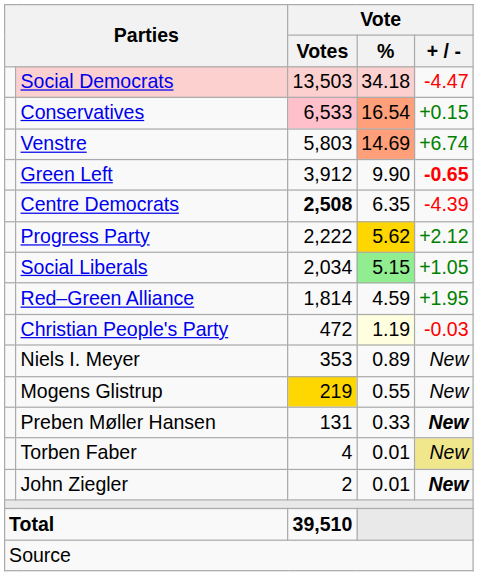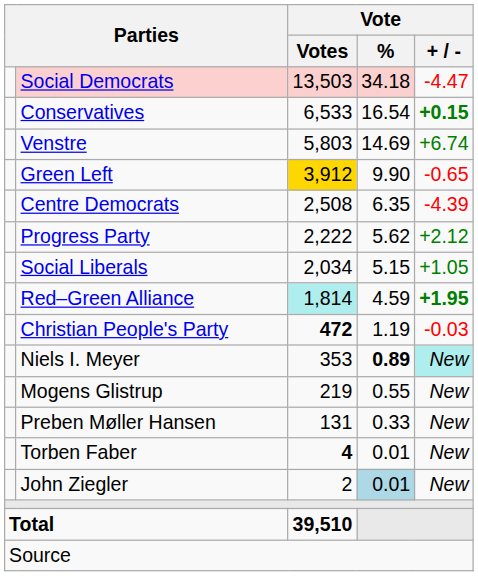(328, 112) pink background -> (328, 112) no background
(386, 112) lightsalmon background -> (386, 112) no background
(444, 112) normal -> (444, 112) bold
(386, 143) lightsalmon background -> (386, 143) no background
(328, 174) no background -> (328, 174) gold background
(446, 174) bold -> (446, 174) normal
(328, 205) bold -> (328, 205) normal
(391, 236) gold background -> (391, 236) no background
(391, 267) lightgreen background -> (391, 267) no background
(328, 298) no background -> (328, 298) paleturquoise background
(444, 298) normal -> (444, 298) bold
(336, 329) normal -> (336, 329) bold
(391, 329) lightyellow background -> (391, 329) no background
(391, 360) normal -> (391, 360) bold
(449, 360) no background -> (449, 360) paleturquoise background
(336, 391) gold background -> (336, 391) no background
(448, 422) bold -> (449, 422) normal
(347, 453) normal -> (347, 453) bold
(449, 453) khaki background -> (449, 453) no background
(391, 484) no background -> (391, 484) lightblue background
(448, 484) bold -> (449, 484) normal
